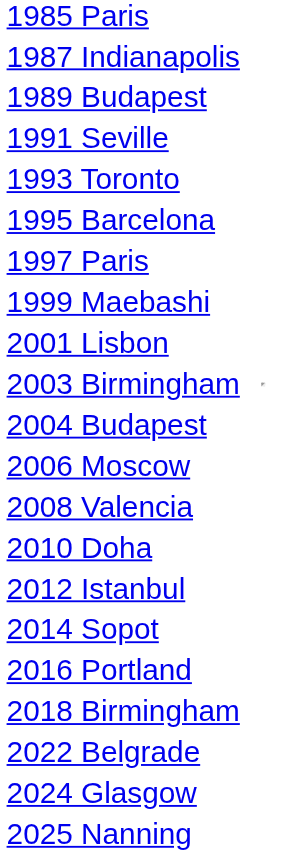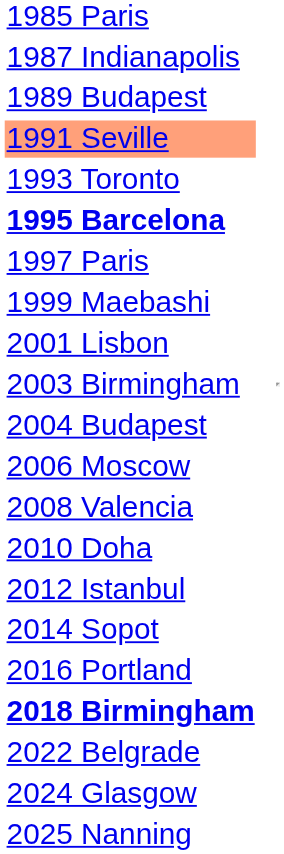(88, 138) no background -> (88, 138) lightsalmon background
(111, 220) normal -> (116, 220) bold
(123, 711) normal -> (131, 711) bold
